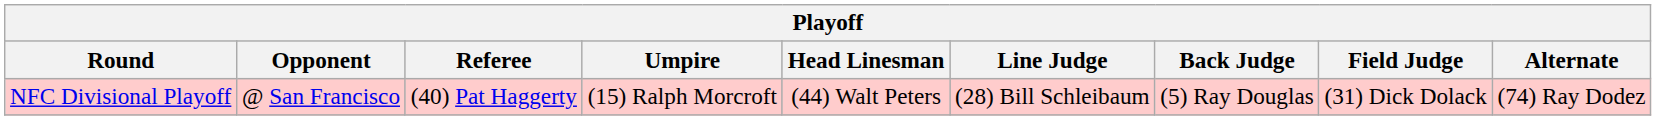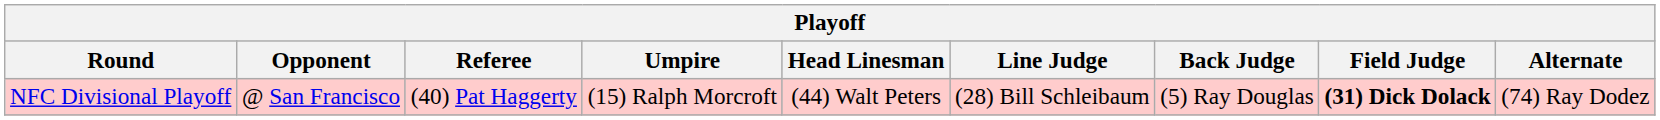(1406, 96) normal -> (1408, 96) bold
